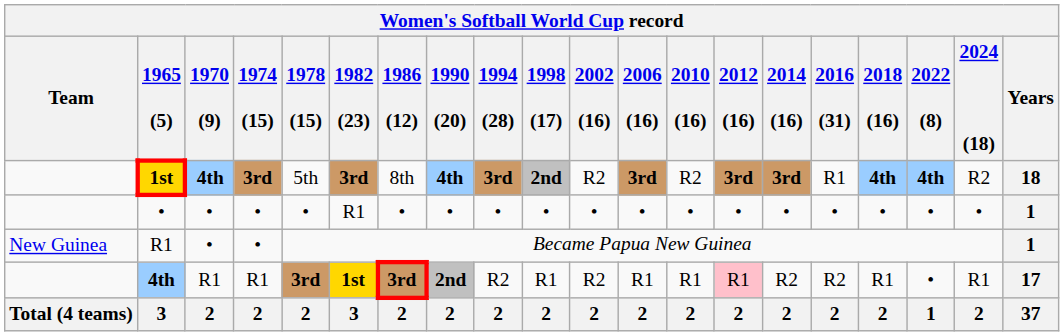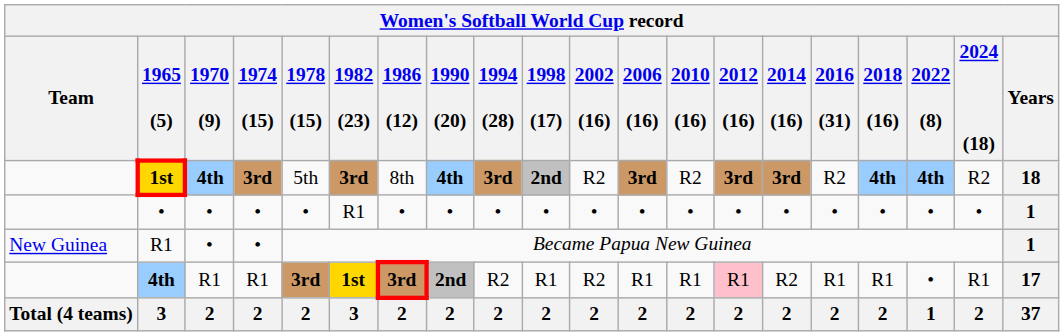(835, 177) R1 -> (835, 177) R2
(835, 279) R2 -> (835, 279) R1
